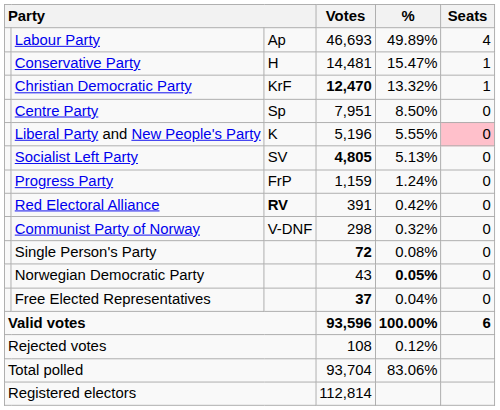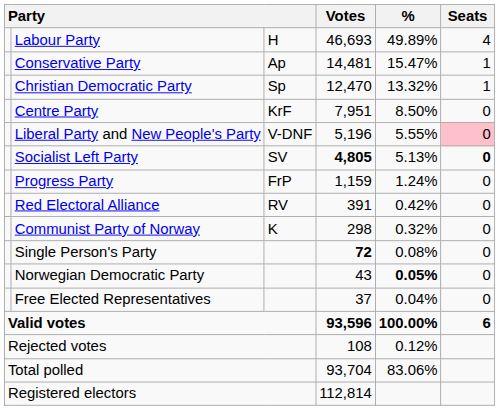(277, 39) Ap -> (273, 39) H
(273, 63) H -> (277, 63) Ap
(280, 87) KrF -> (277, 87) Sp
(349, 87) bold -> (349, 87) normal
(277, 110) Sp -> (280, 110) KrF
(273, 134) K -> (290, 134) V-DNF
(487, 157) normal -> (487, 157) bold
(278, 205) bold -> (278, 205) normal
(290, 228) V-DNF -> (273, 228) K
(364, 299) bold -> (364, 299) normal
